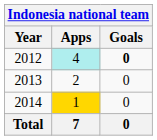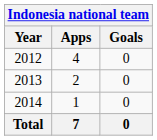(76, 59) paleturquoise background -> (76, 59) no background
(126, 59) bold -> (126, 59) normal
(76, 102) gold background -> (76, 102) no background
